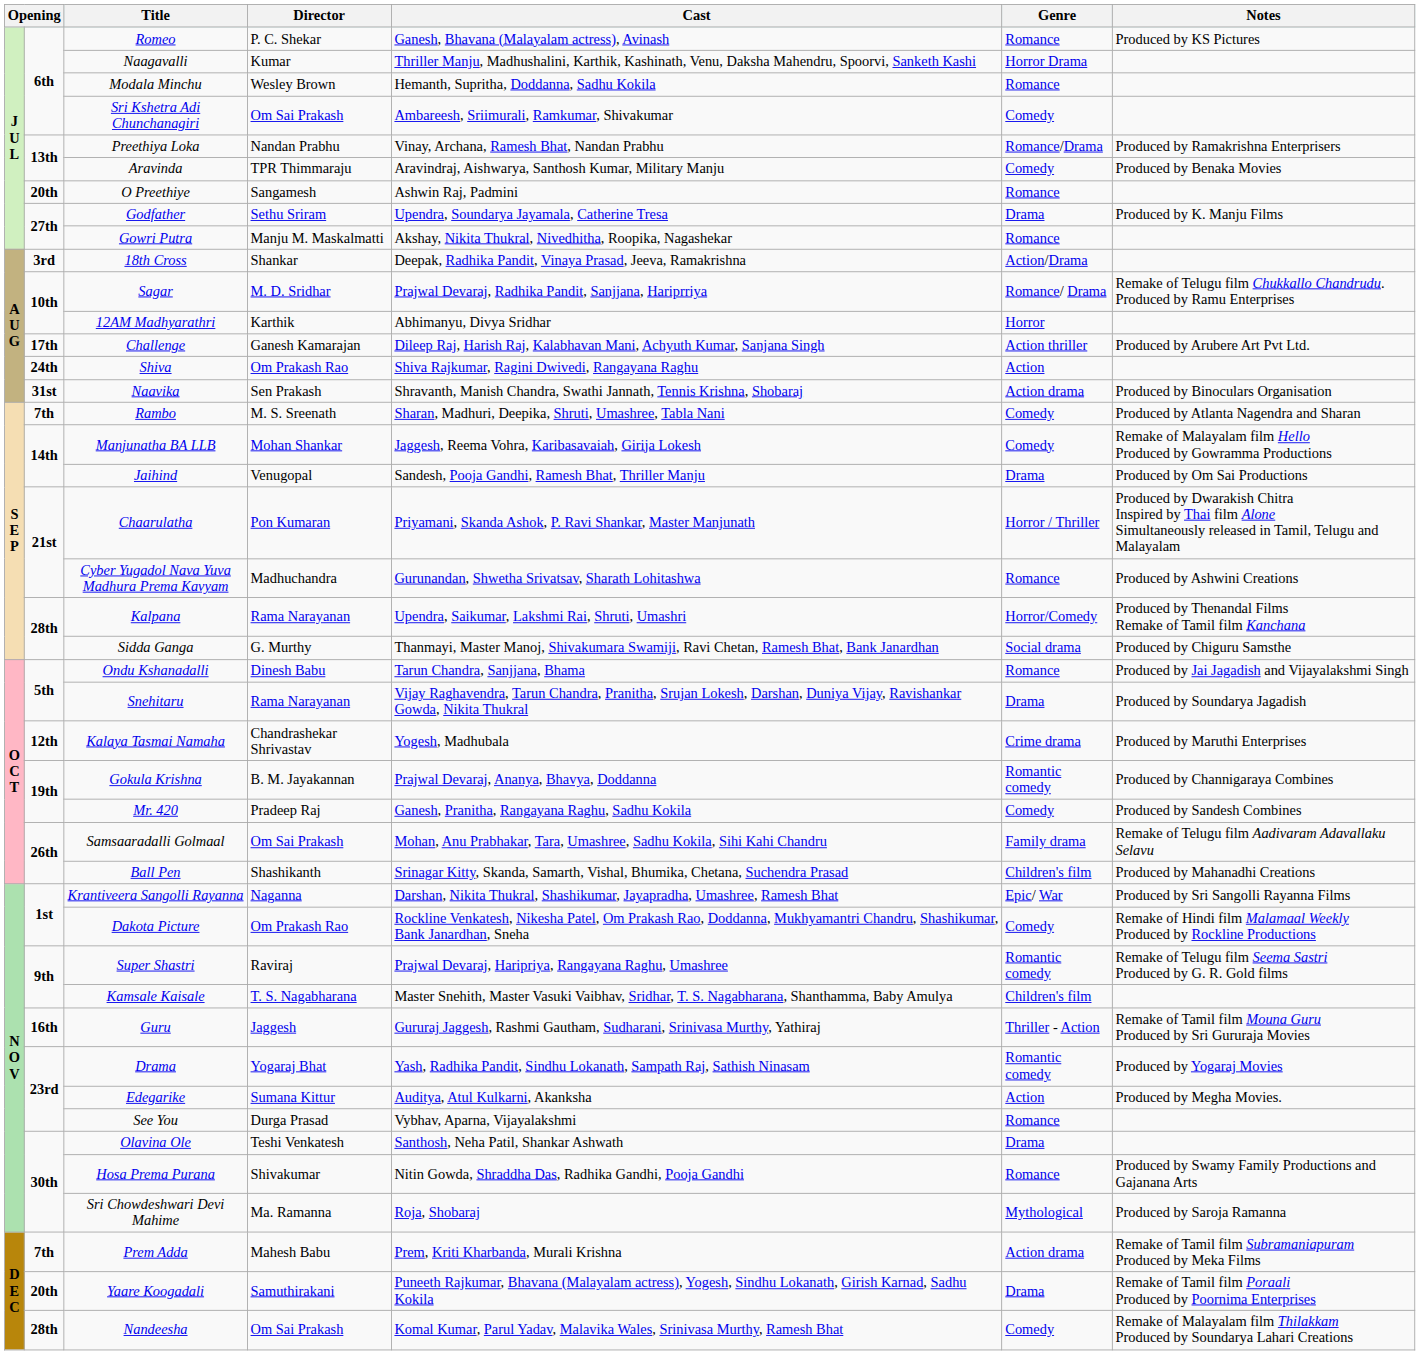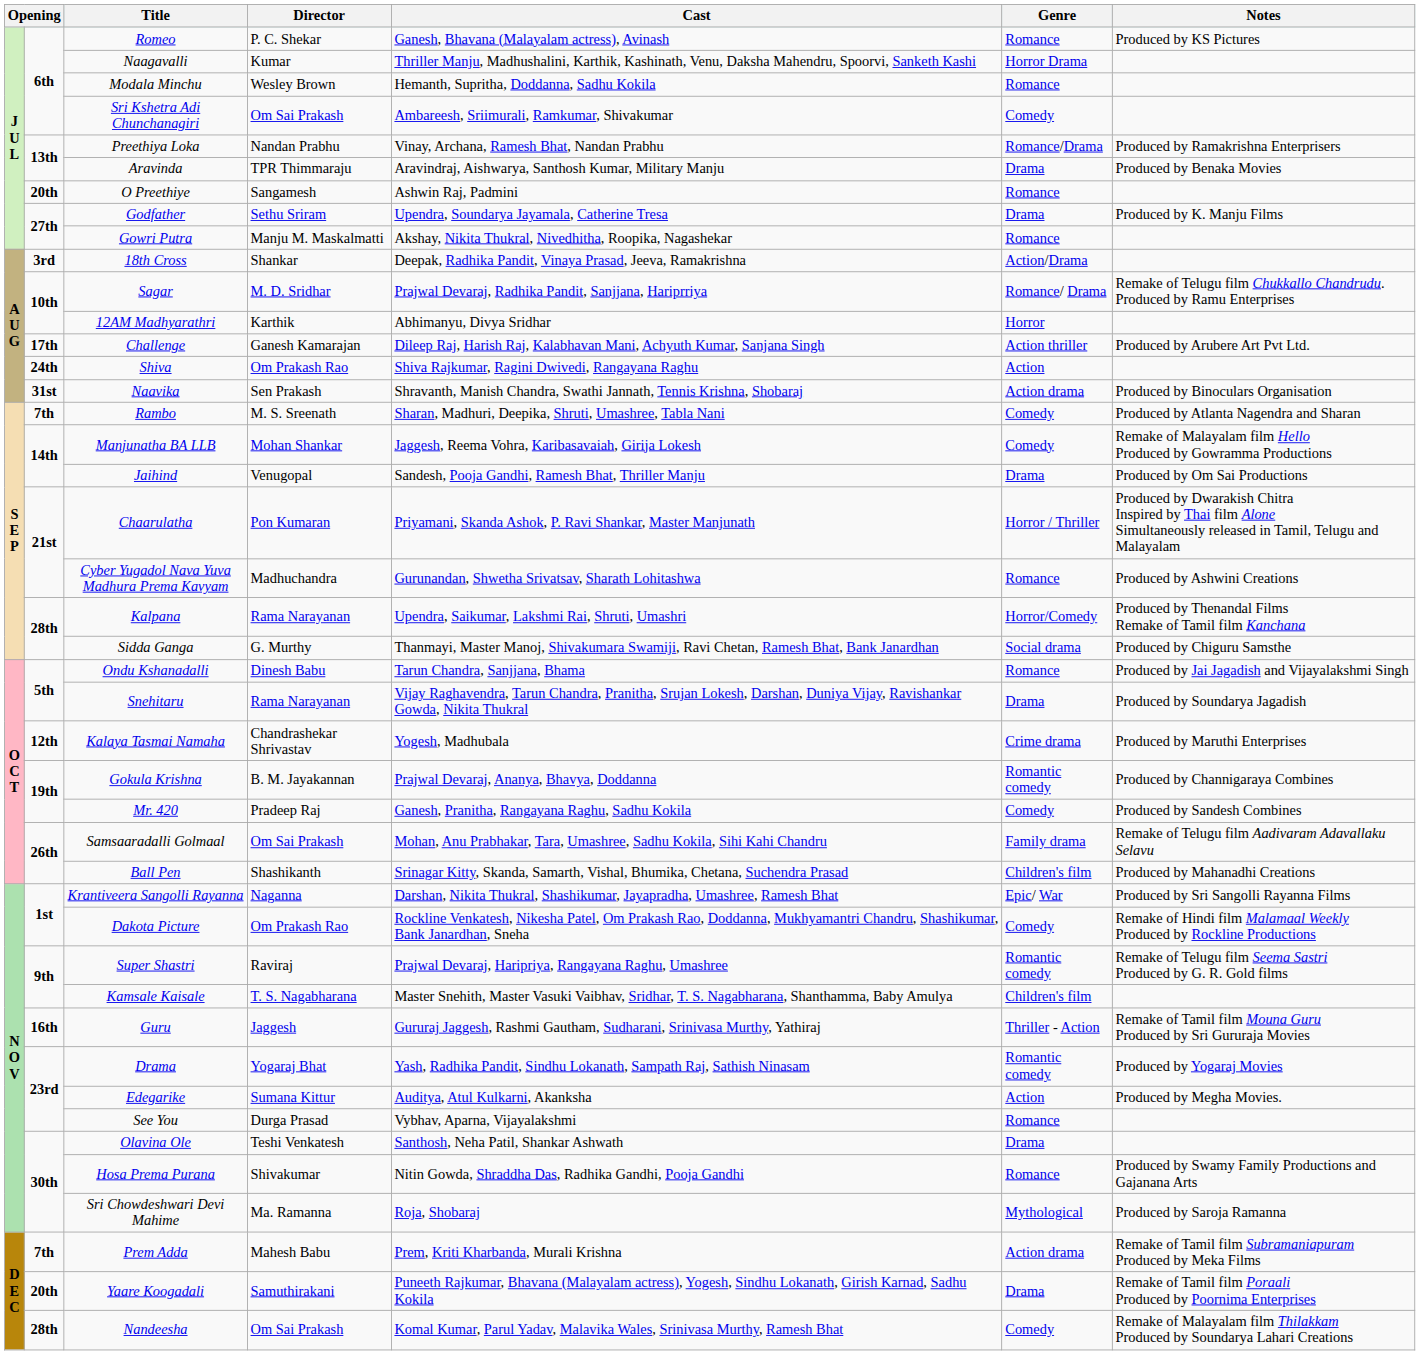(1030, 169) Comedy -> (1025, 169) Drama
